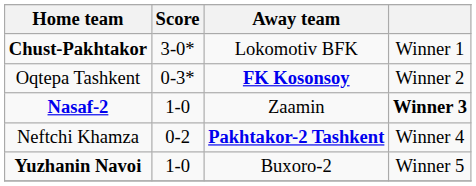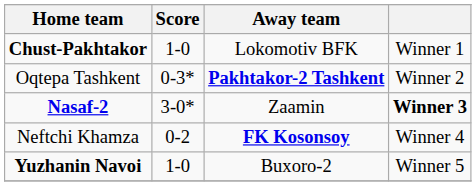(178, 48) 3-0* -> (178, 48) 1-0
(296, 78) FK Kosonsoy -> (296, 78) Pakhtakor-2 Tashkent
(178, 107) 1-0 -> (178, 107) 3-0*
(296, 136) Pakhtakor-2 Tashkent -> (296, 136) FK Kosonsoy
